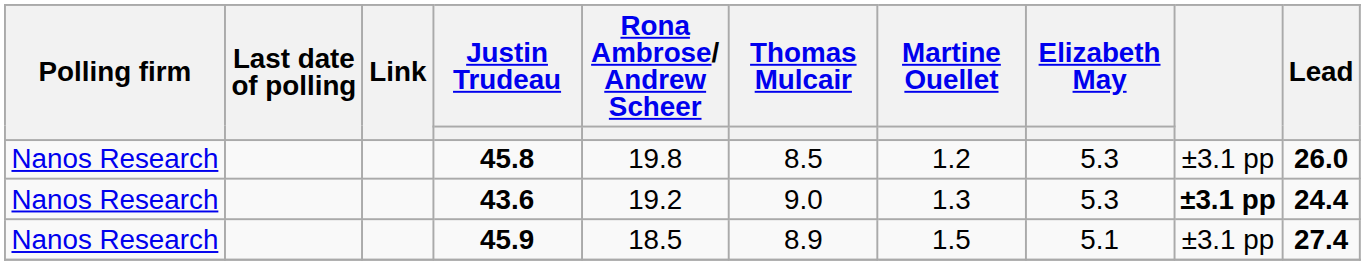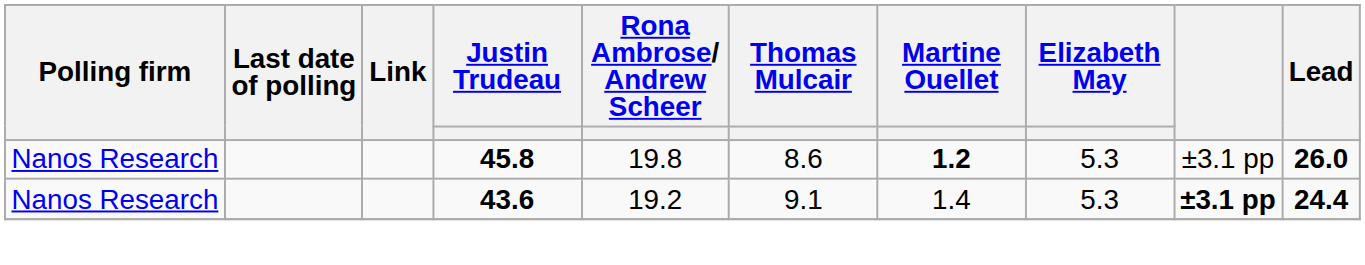(803, 160) 8.5 -> (803, 160) 8.6
(951, 160) normal -> (951, 160) bold
(803, 200) 9.0 -> (803, 200) 9.1
(951, 200) 1.3 -> (951, 200) 1.4
- row: (507, 240)
